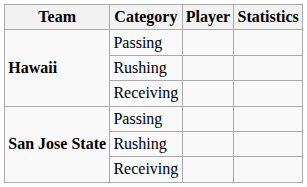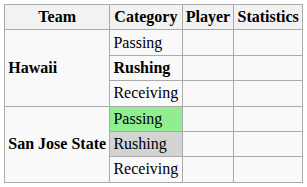(140, 67) normal -> (142, 67) bold
(138, 118) no background -> (138, 118) lightgreen background
(140, 144) no background -> (140, 144) lightgrey background
